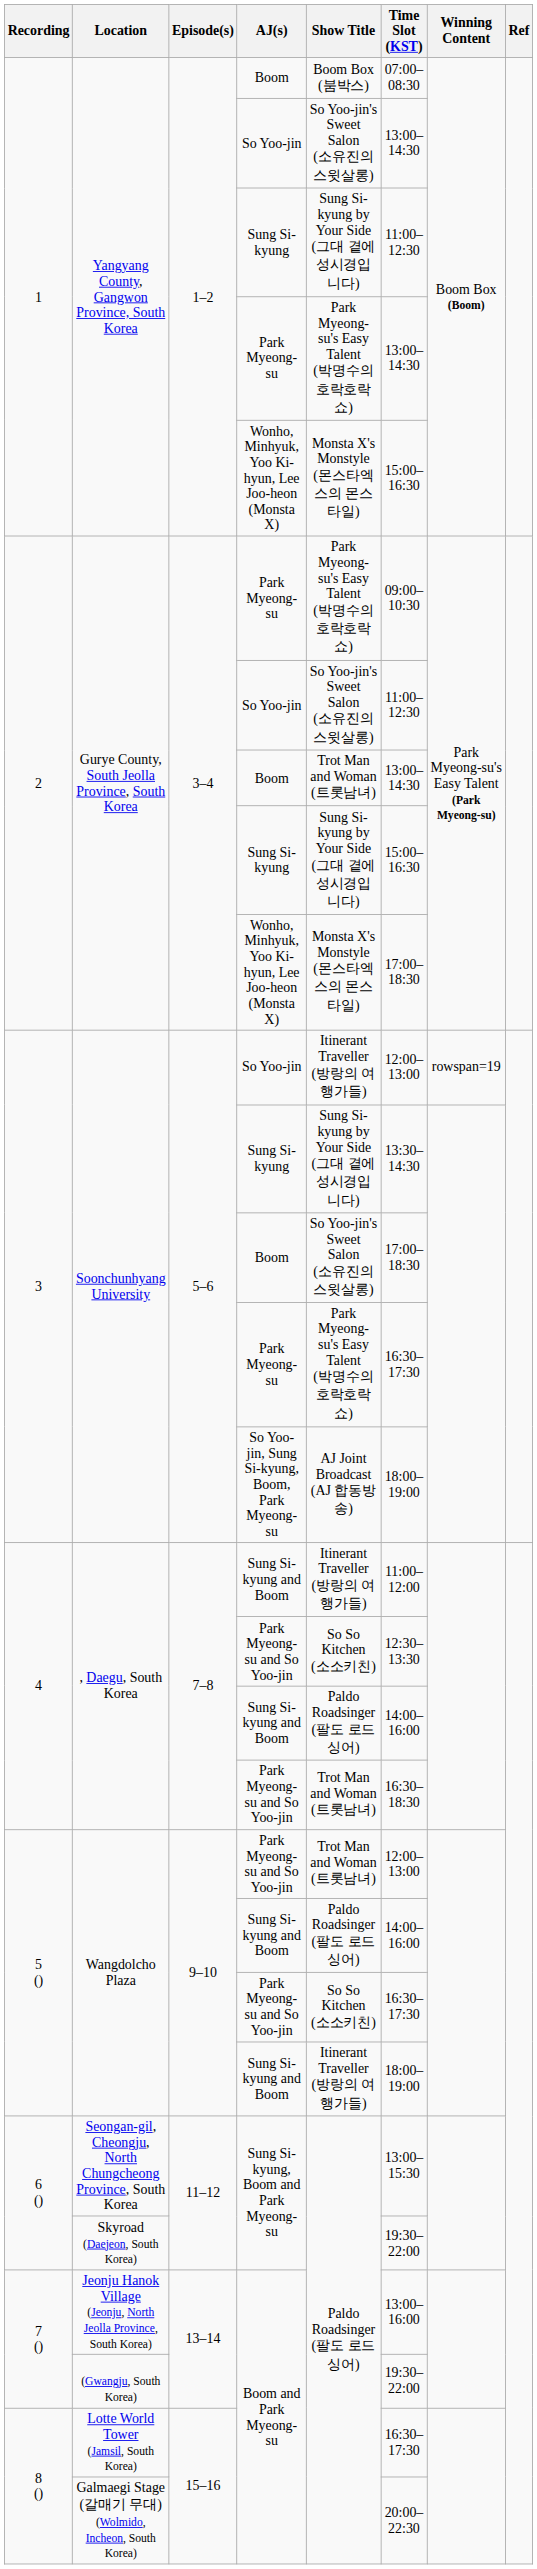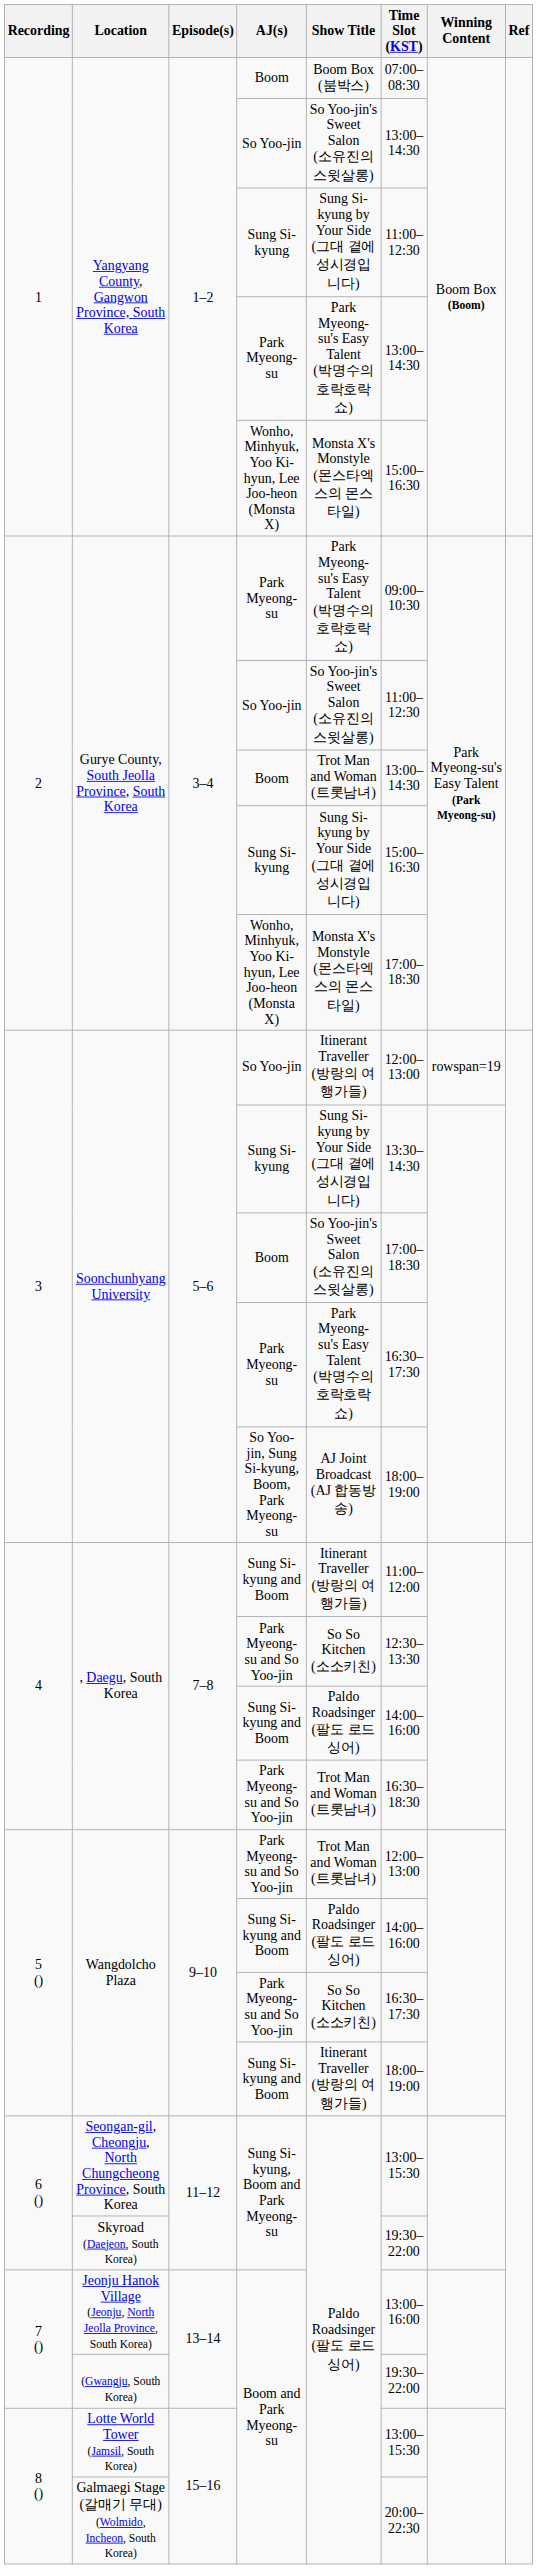(404, 2442) 16:30–17:30 -> (404, 2442) 13:00–15:30
